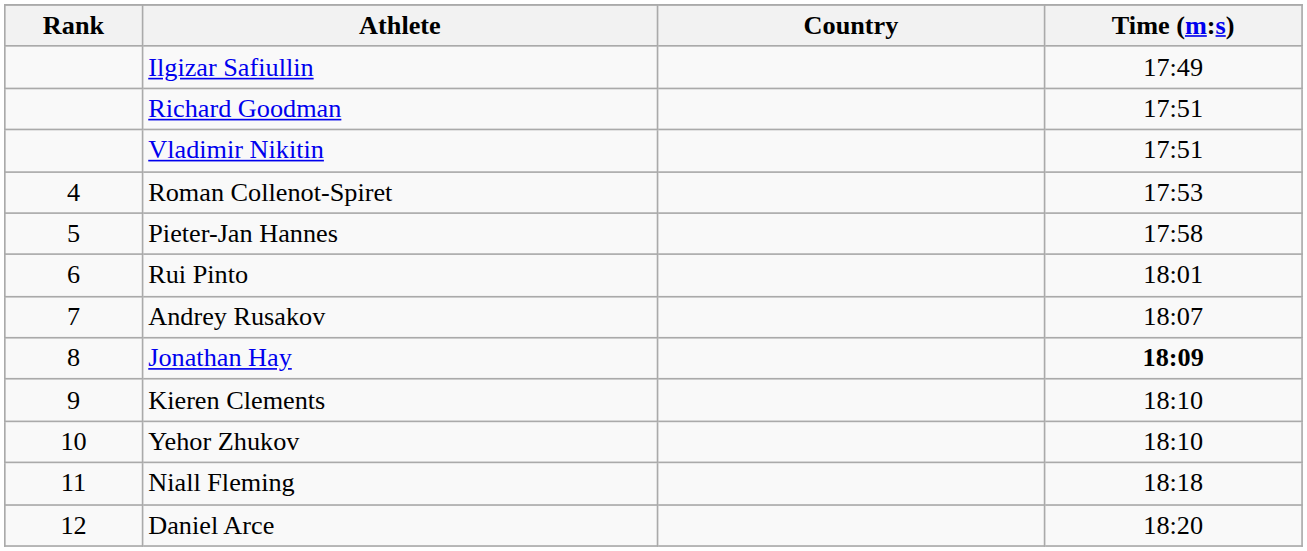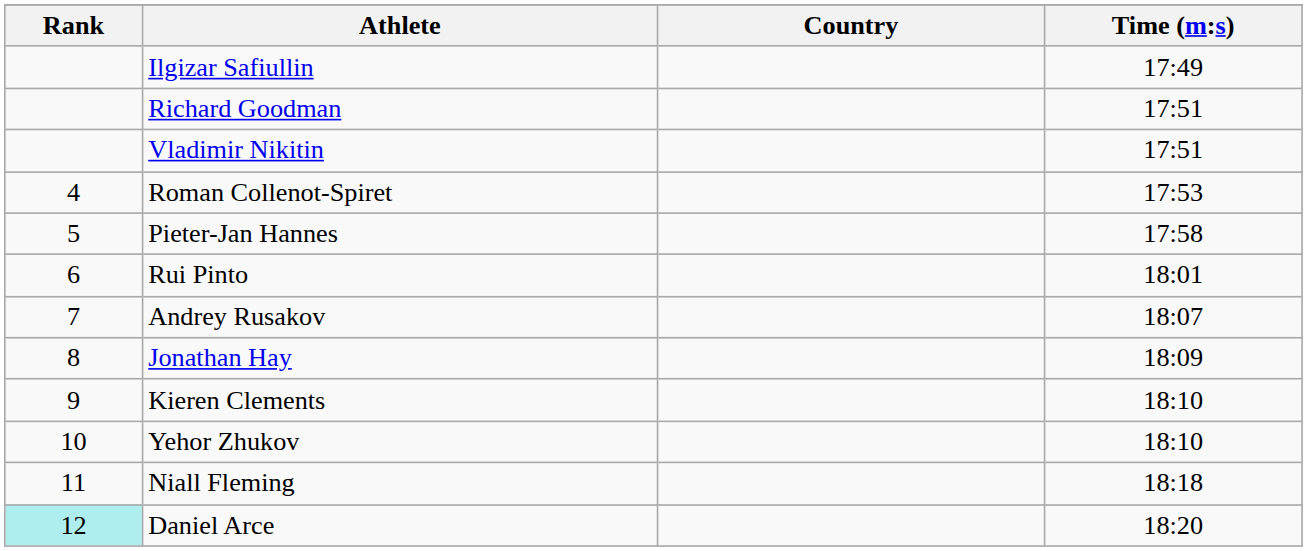(1173, 358) bold -> (1173, 358) normal
(73, 524) no background -> (73, 524) paleturquoise background
